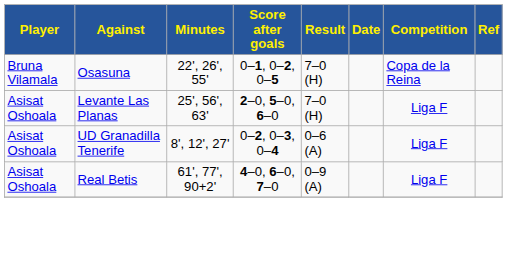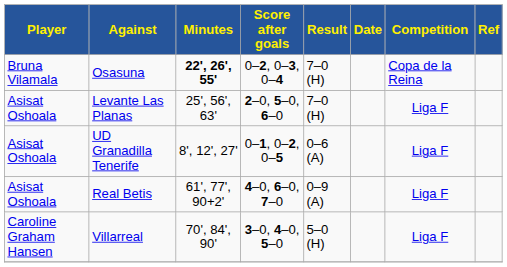(200, 72) normal -> (208, 72) bold
(267, 72) 0–1, 0–2, 0–5 -> (272, 72) 0–2, 0–3, 0–4
(267, 143) 0–2, 0–3, 0–4 -> (272, 151) 0–1, 0–2, 0–5
+ row: (118, 237)
